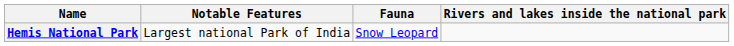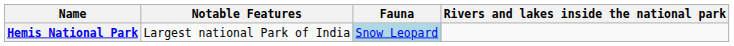(397, 32) no background -> (397, 32) lightblue background
